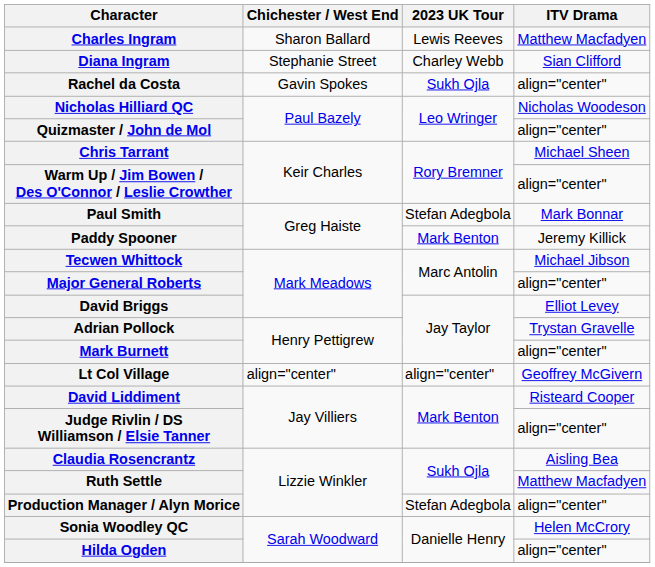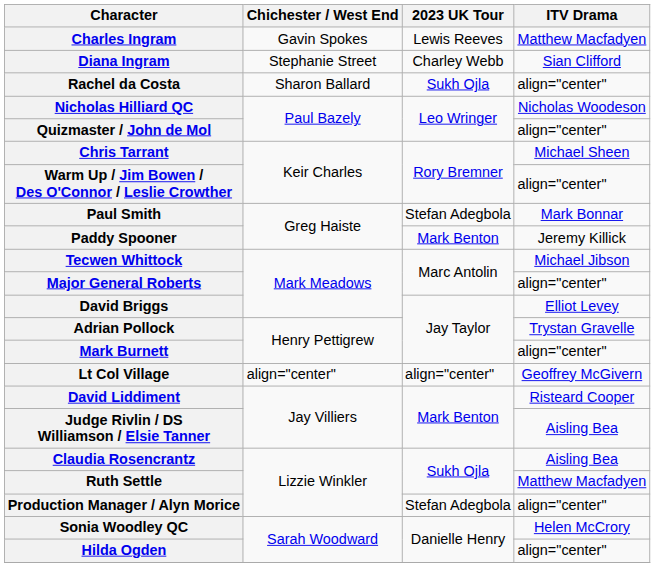(323, 38) Sharon Ballard -> (323, 38) Gavin Spokes
(323, 84) Gavin Spokes -> (323, 84) Sharon Ballard
(562, 428) align="center" -> (582, 428) Aisling Bea
